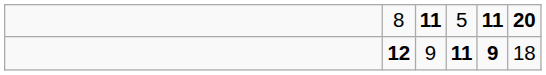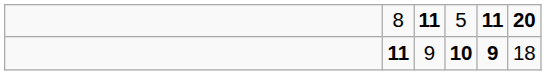(399, 53) 12 -> (398, 53) 11
(462, 53) 11 -> (461, 53) 10
